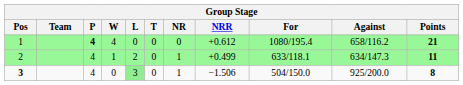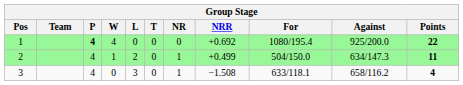(222, 42) +0.612 -> (222, 42) +0.692
(369, 42) 658/116.2 -> (369, 42) 925/200.0
(433, 42) 21 -> (433, 42) 22
(291, 57) 633/118.1 -> (291, 57) 504/150.0
(21, 73) bold -> (21, 73) normal
(135, 73) lightgreen background -> (135, 73) no background
(222, 73) −1.506 -> (222, 73) −1.508
(291, 73) 504/150.0 -> (291, 73) 633/118.1
(369, 73) 925/200.0 -> (369, 73) 658/116.2
(433, 73) 8 -> (433, 73) 4
